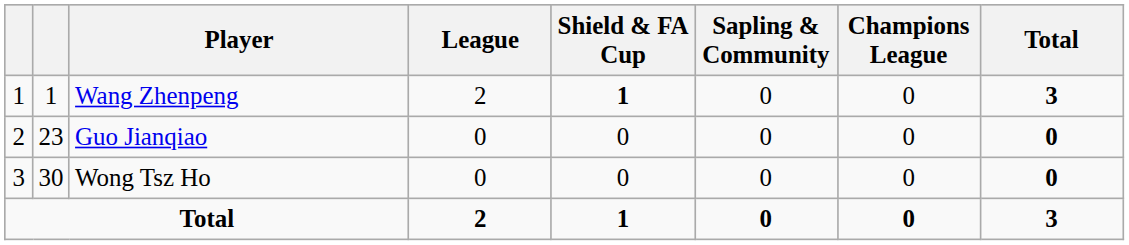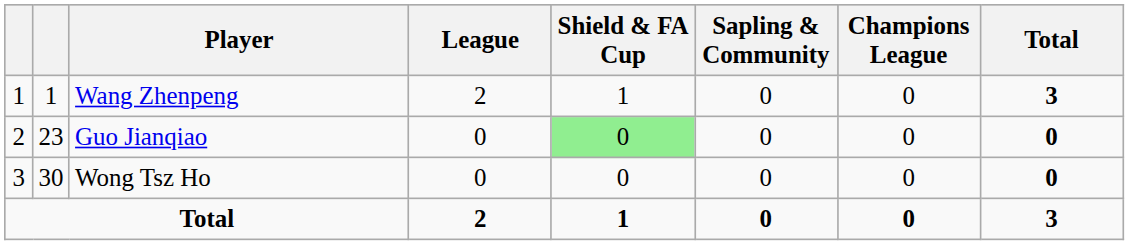(623, 95) bold -> (623, 95) normal
(623, 136) no background -> (623, 136) lightgreen background
